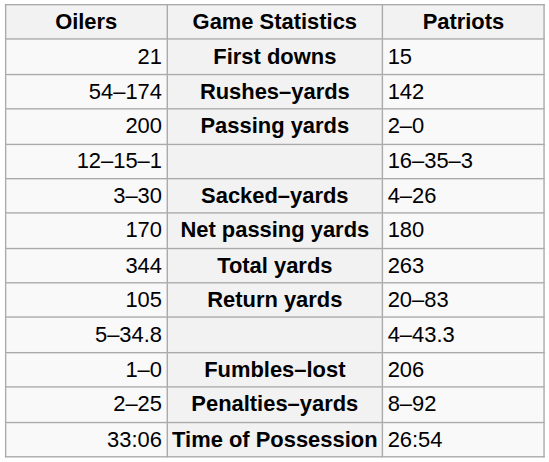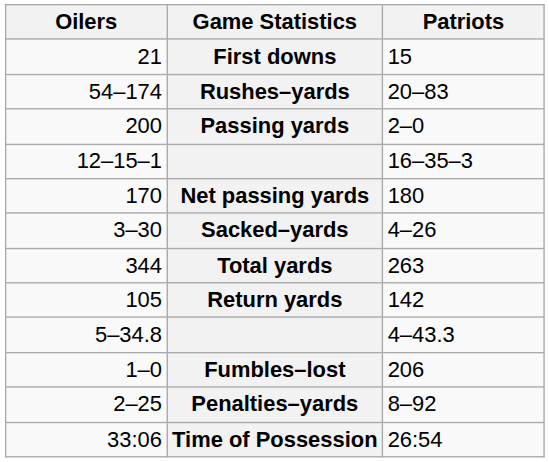(406, 91) 142 -> (418, 91) 20–83
rows swapped: (138, 195) <-> (144, 230)
(418, 299) 20–83 -> (406, 299) 142
